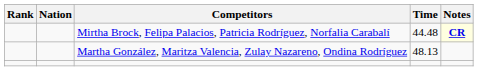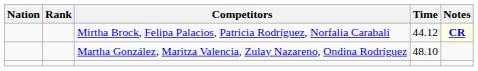columns swapped: (20, 14) <-> (55, 14)
(425, 32) 44.48 -> (425, 32) 44.12
(425, 51) 48.13 -> (425, 51) 48.10
